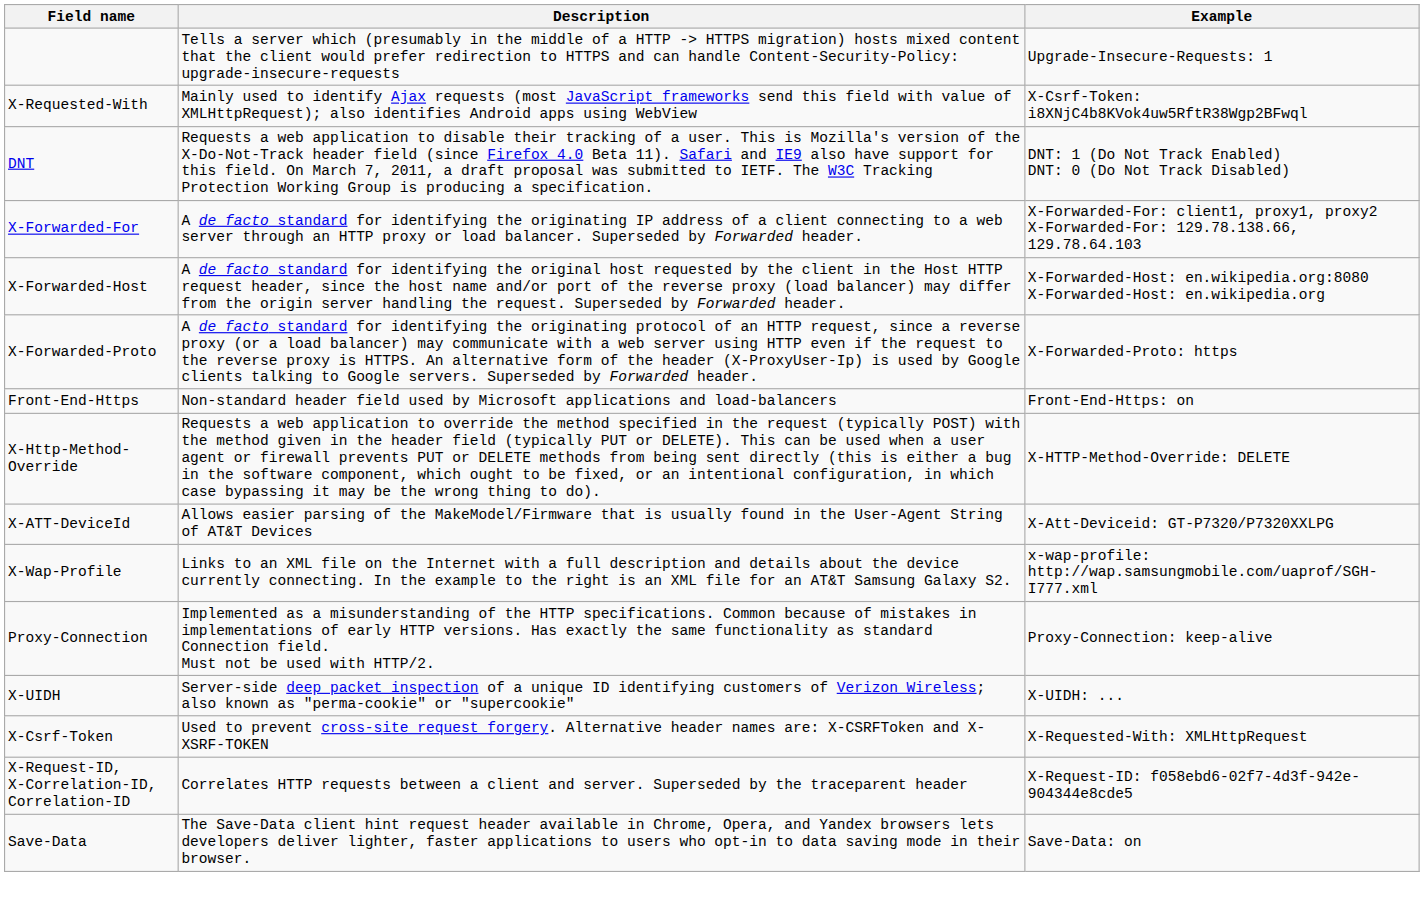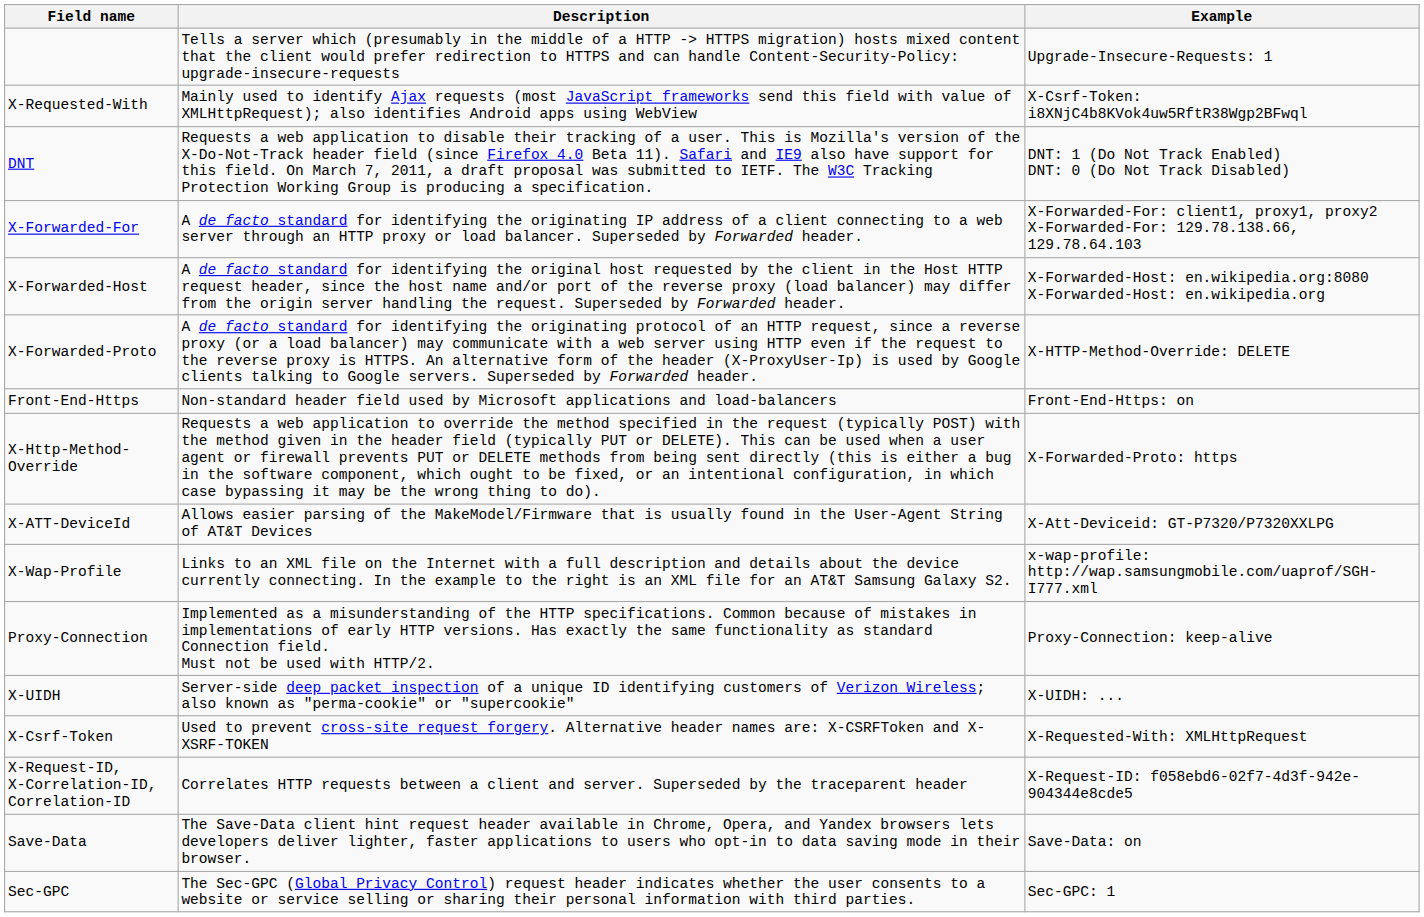(1133, 352) X-Forwarded-Proto: https -> (1159, 352) X-HTTP-Method-Override: DELETE
(1159, 458) X-HTTP-Method-Override: DELETE -> (1133, 458) X-Forwarded-Proto: https
+ row: (39, 892)
